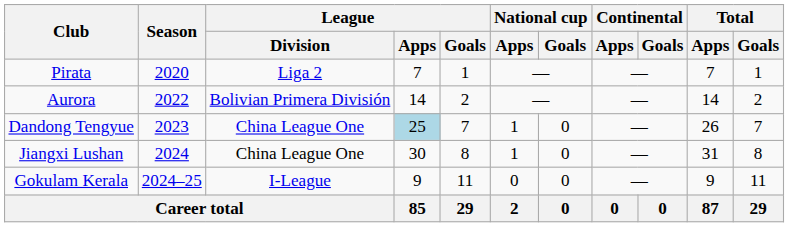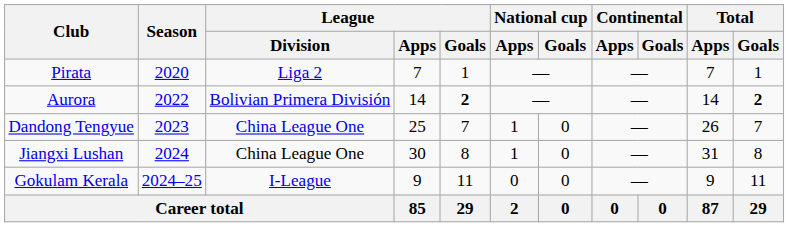(465, 99) normal -> (465, 99) bold
(758, 99) normal -> (758, 99) bold
(417, 126) lightblue background -> (417, 126) no background
